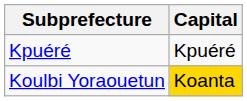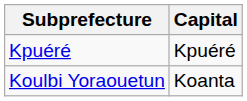(204, 80) gold background -> (204, 80) no background
